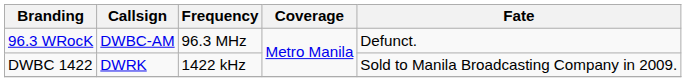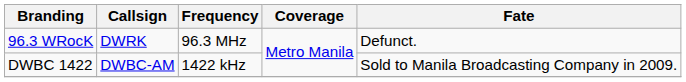(137, 40) DWBC-AM -> (124, 40) DWRK
(124, 64) DWRK -> (137, 64) DWBC-AM
